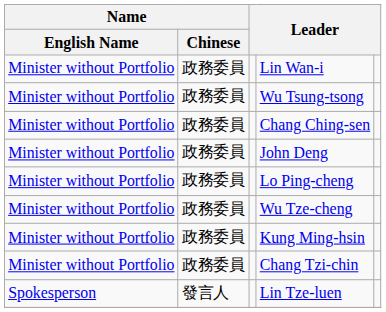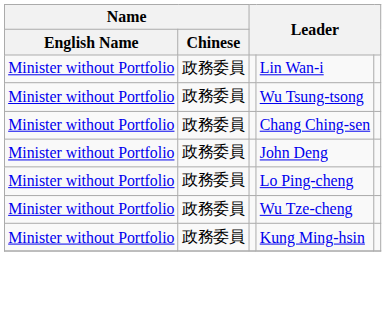- row: (309, 265)
- row: (301, 293)
